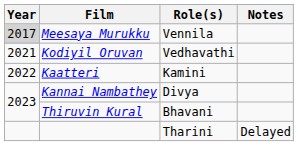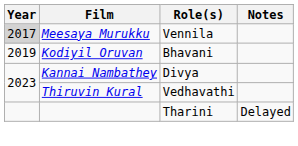(22, 53) 2021 -> (22, 53) 2019
(199, 53) Vedhavathi -> (188, 53) Bhavani
- row: (71, 73)
(188, 112) Bhavani -> (199, 92) Vedhavathi
